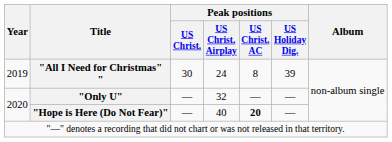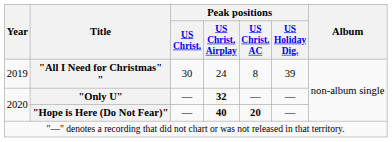(221, 96) normal -> (221, 96) bold
(221, 113) normal -> (221, 113) bold
